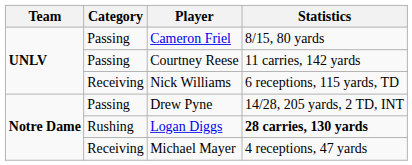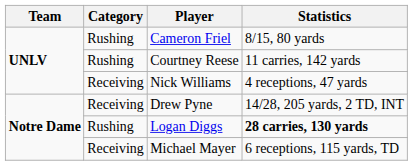(109, 38) Passing -> (110, 38) Rushing
(109, 60) Passing -> (110, 60) Rushing
(322, 82) 6 receptions, 115 yards, TD -> (306, 82) 4 receptions, 47 yards
(109, 104) Passing -> (116, 104) Receiving
(306, 148) 4 receptions, 47 yards -> (322, 148) 6 receptions, 115 yards, TD
